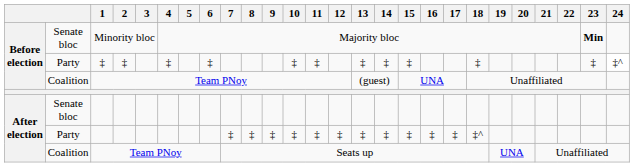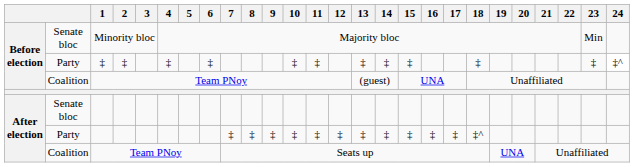(593, 38) bold -> (593, 38) normal
